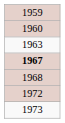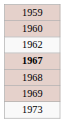(32, 45) 1963 -> (32, 45) 1962
(32, 93) 1972 -> (32, 93) 1969
